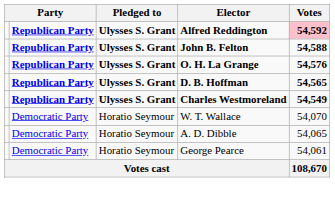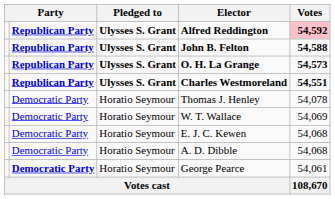(312, 64) 54,576 -> (313, 64) 54,573
- row: (214, 82)
(312, 99) 54,549 -> (313, 82) 54,551
+ row: (220, 99)
(312, 116) 54,070 -> (313, 116) 54,069
+ row: (213, 133)
(312, 133) 54,065 -> (313, 151) 54,068
(50, 151) normal -> (53, 168) bold
